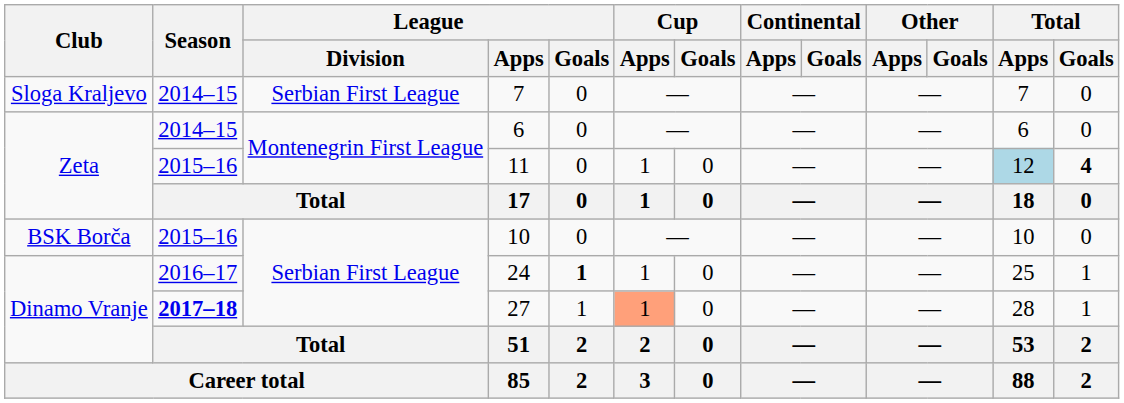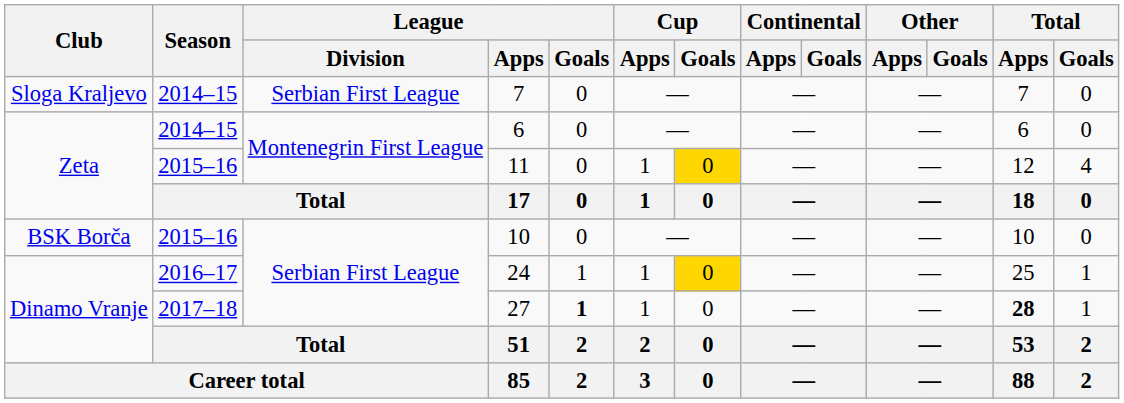(708, 165) no background -> (708, 165) gold background
(1023, 165) lightblue background -> (1023, 165) no background
(1086, 165) bold -> (1086, 165) normal
(582, 272) bold -> (582, 272) normal
(708, 272) no background -> (708, 272) gold background
(198, 308) bold -> (198, 308) normal
(582, 308) normal -> (582, 308) bold
(645, 308) lightsalmon background -> (645, 308) no background
(1023, 308) normal -> (1023, 308) bold
